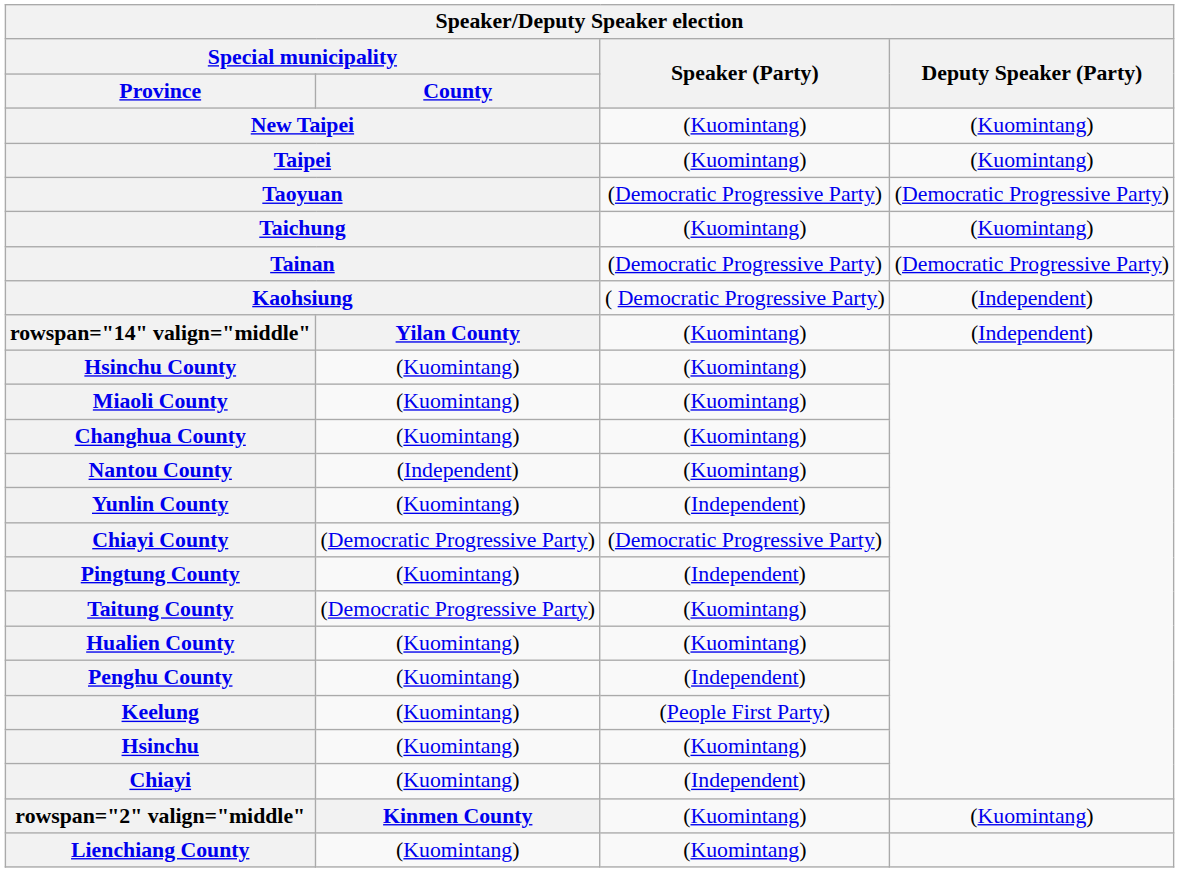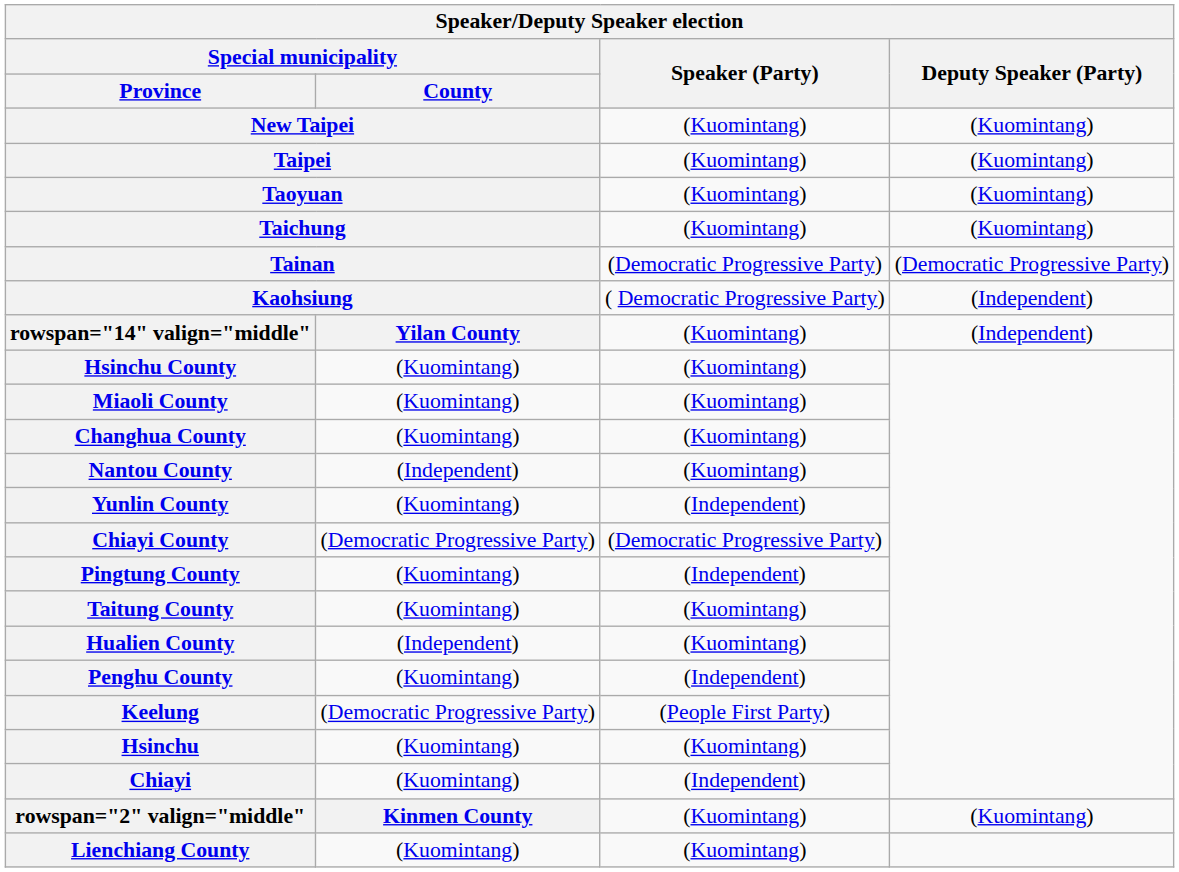(745, 194) (Democratic Progressive Party) -> (745, 194) (Kuomintang)
(1032, 194) (Democratic Progressive Party) -> (1032, 194) (Kuomintang)
(458, 608) (Democratic Progressive Party) -> (458, 608) (Kuomintang)
(458, 642) (Kuomintang) -> (458, 642) (Independent)
(458, 711) (Kuomintang) -> (458, 711) (Democratic Progressive Party)
